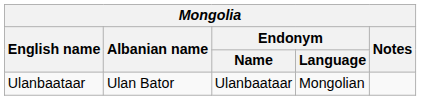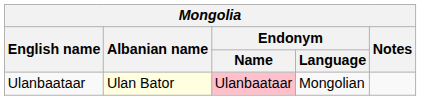(141, 83) no background -> (141, 83) lightyellow background
(254, 83) no background -> (254, 83) pink background
